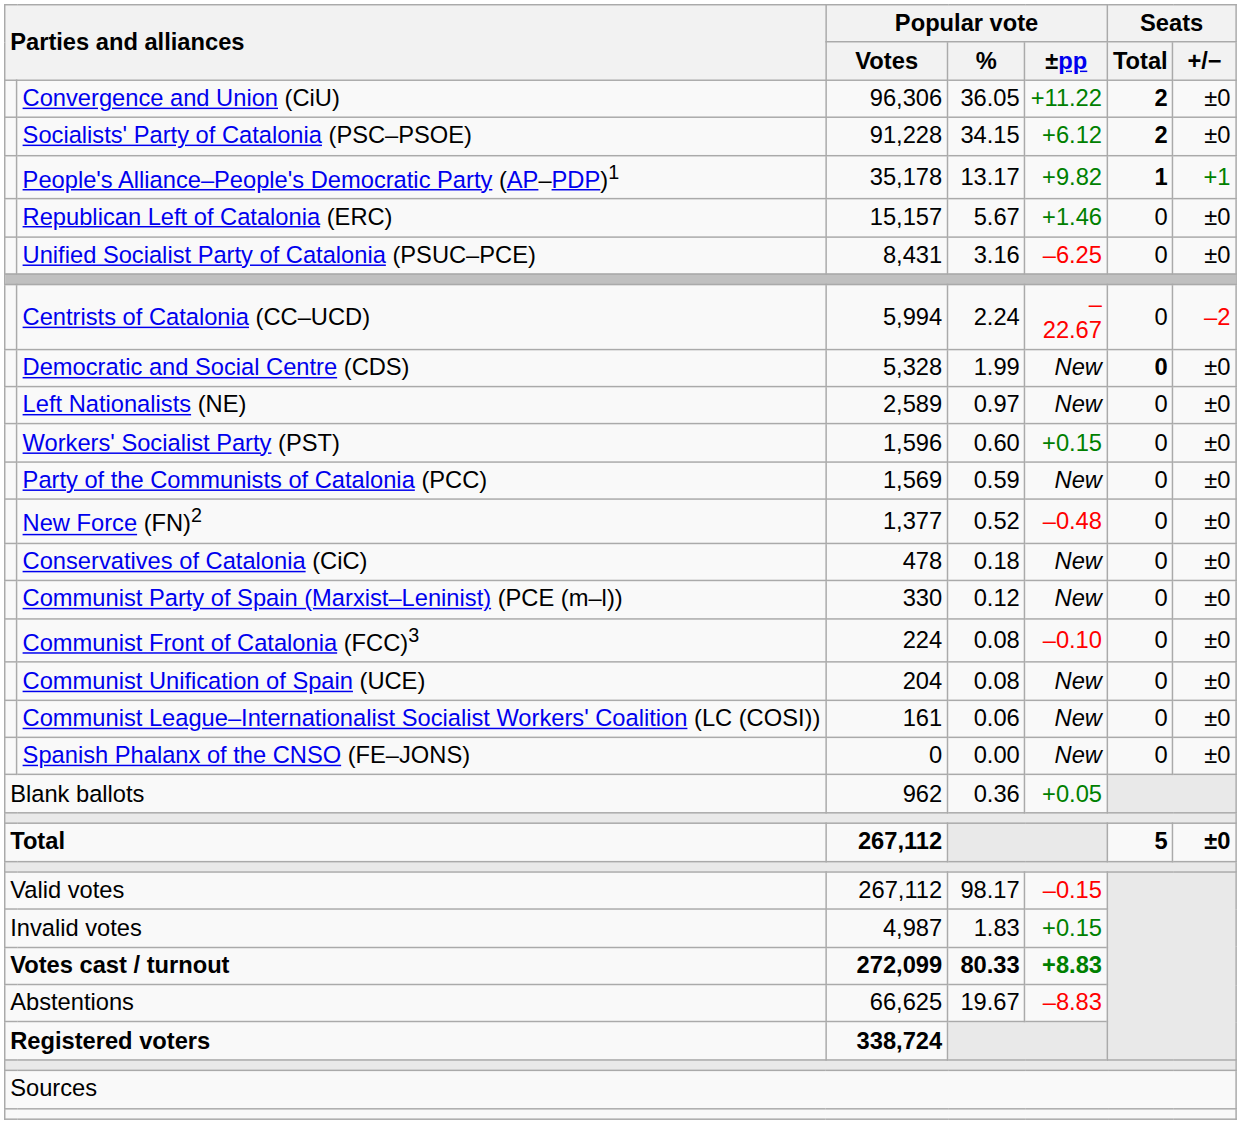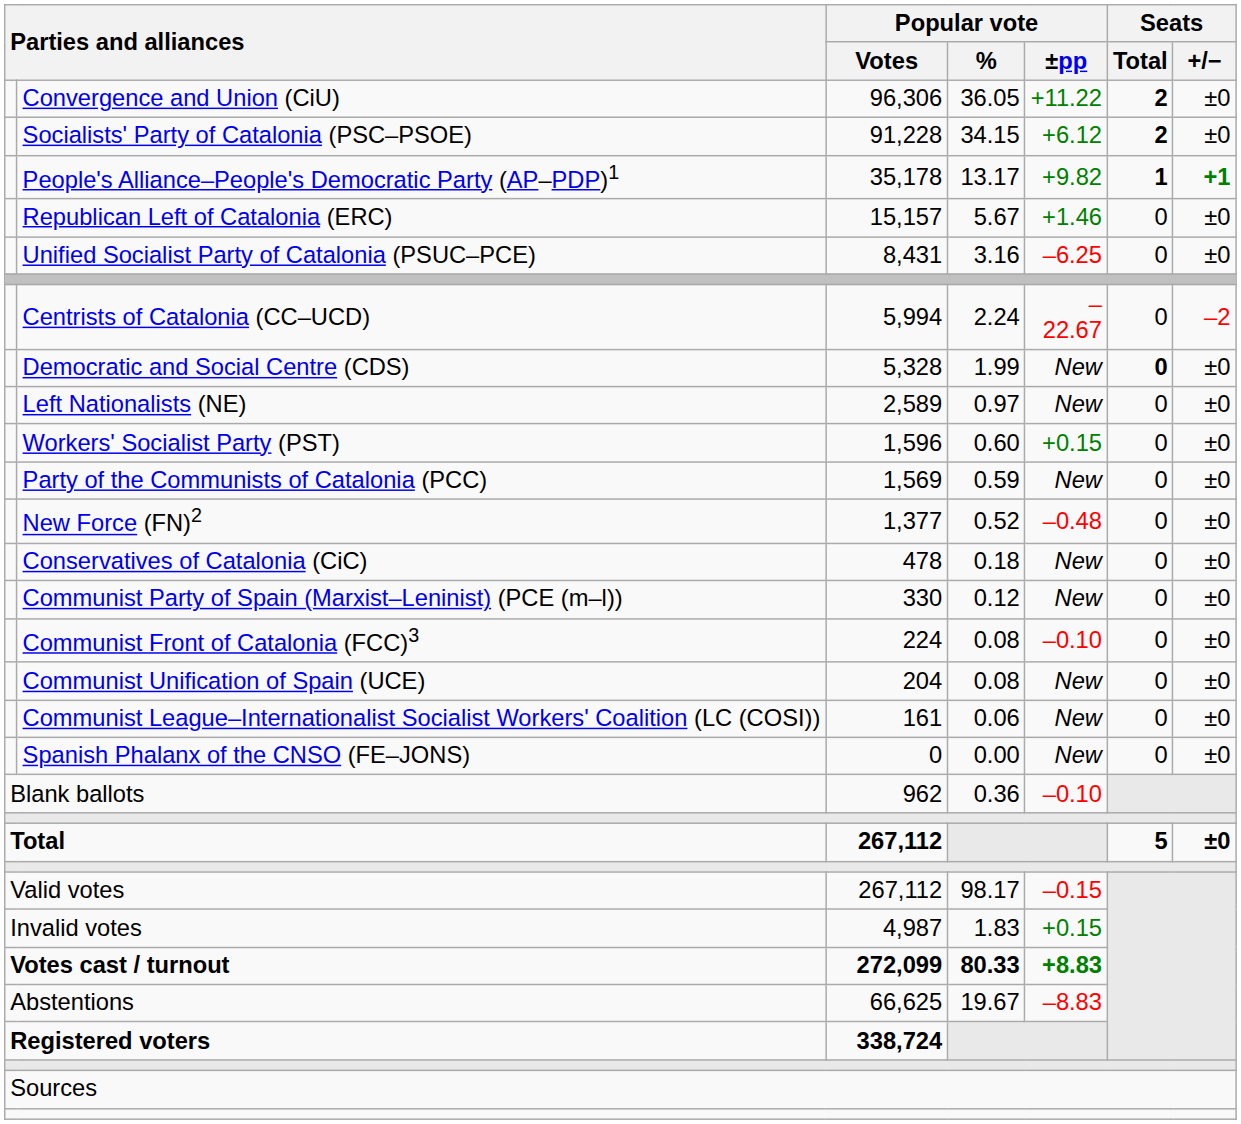(1217, 176) normal -> (1217, 176) bold
(1072, 793) +0.05 -> (1072, 793) –0.10
